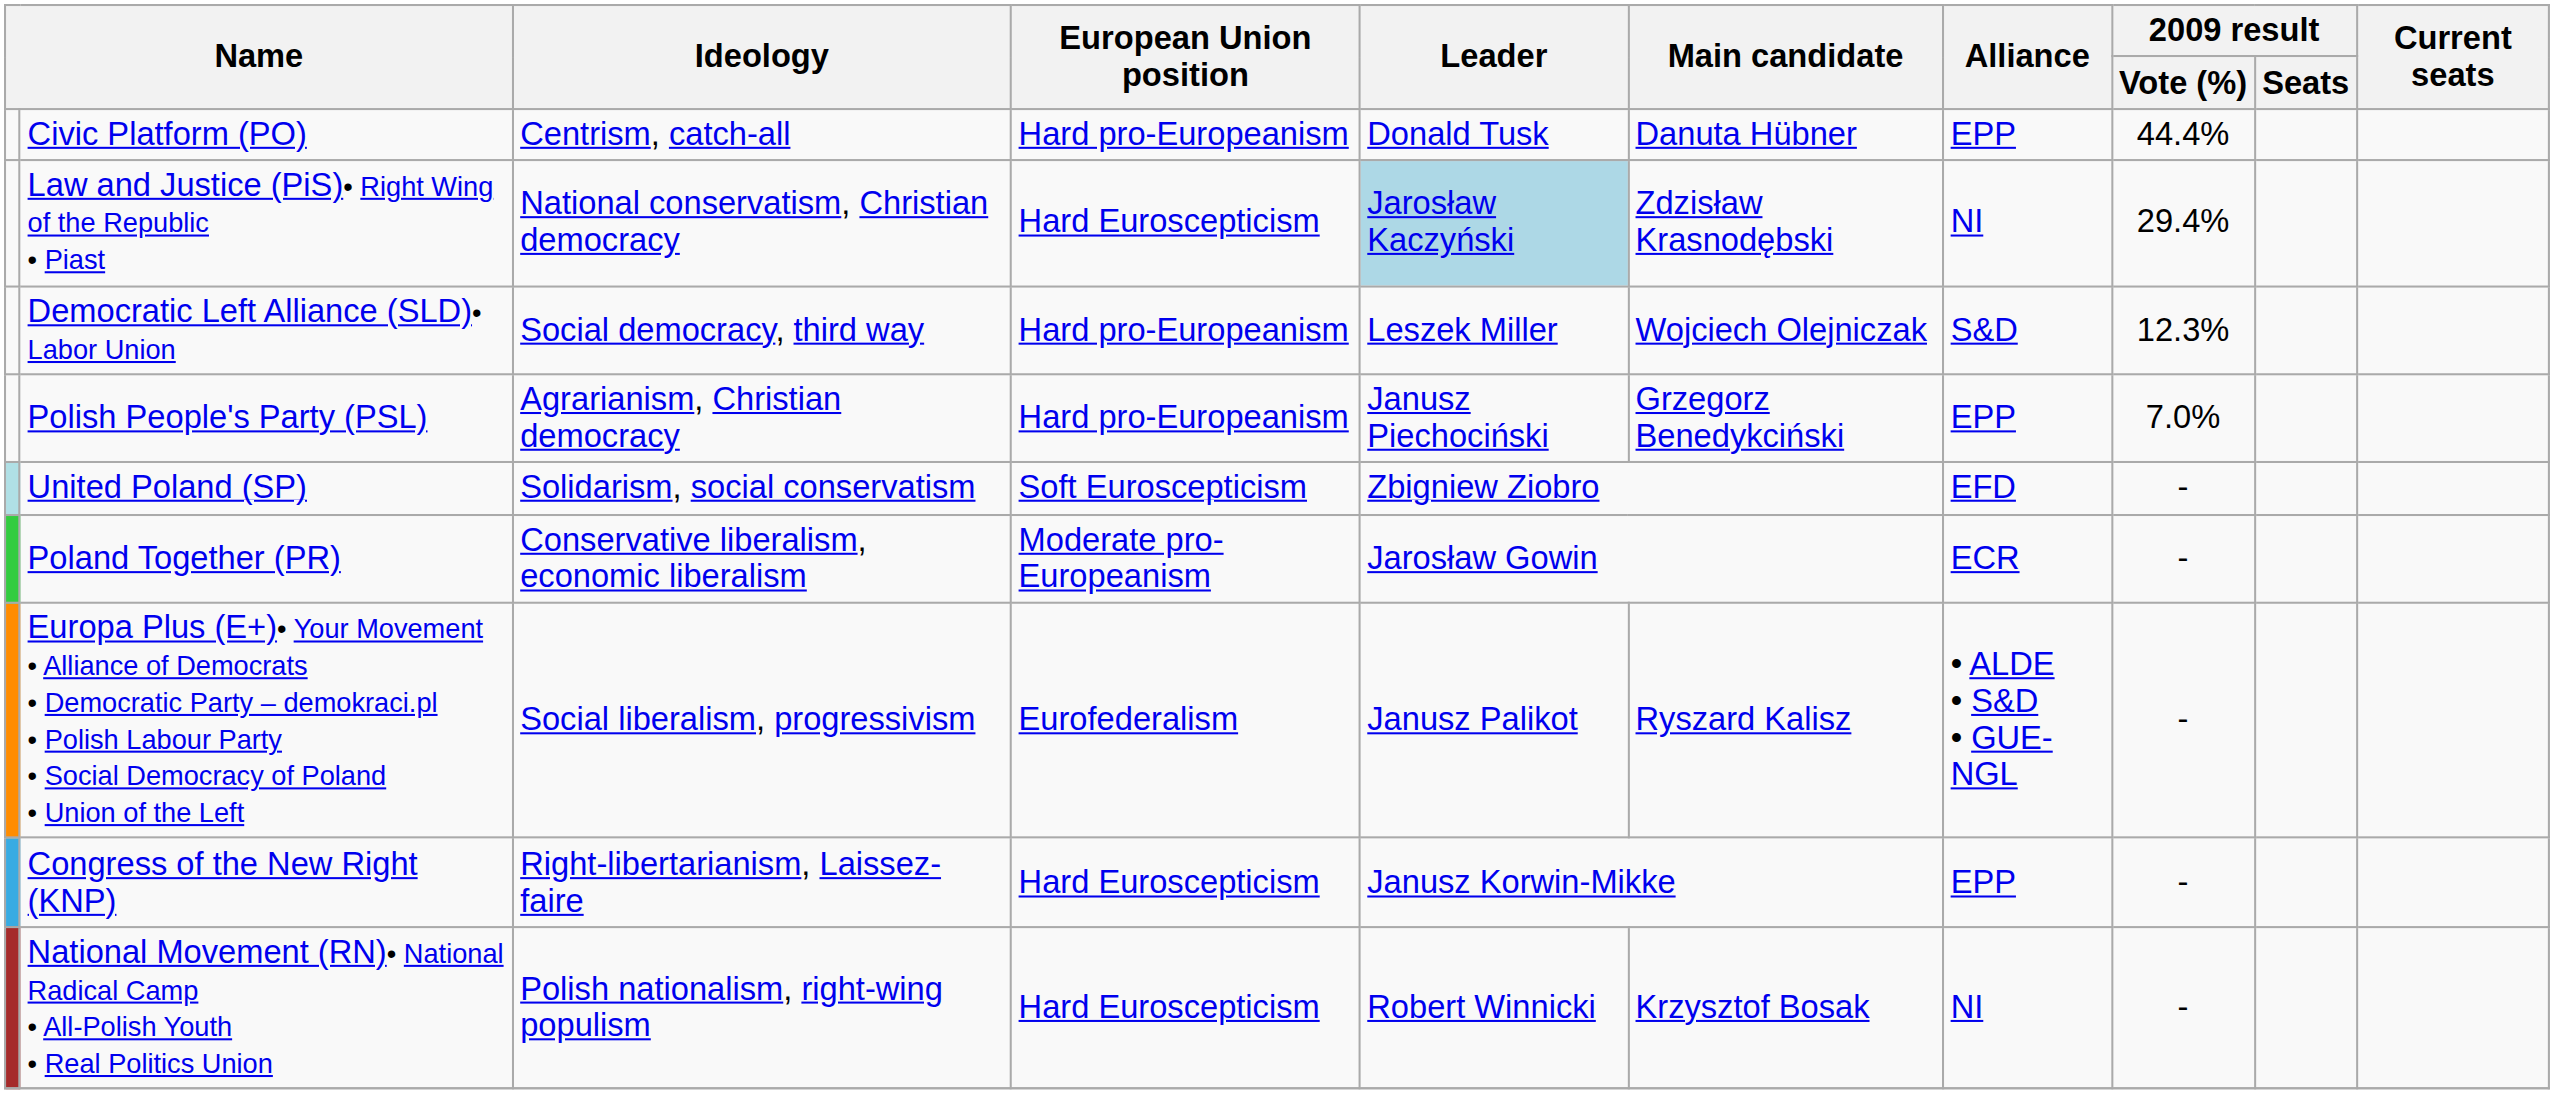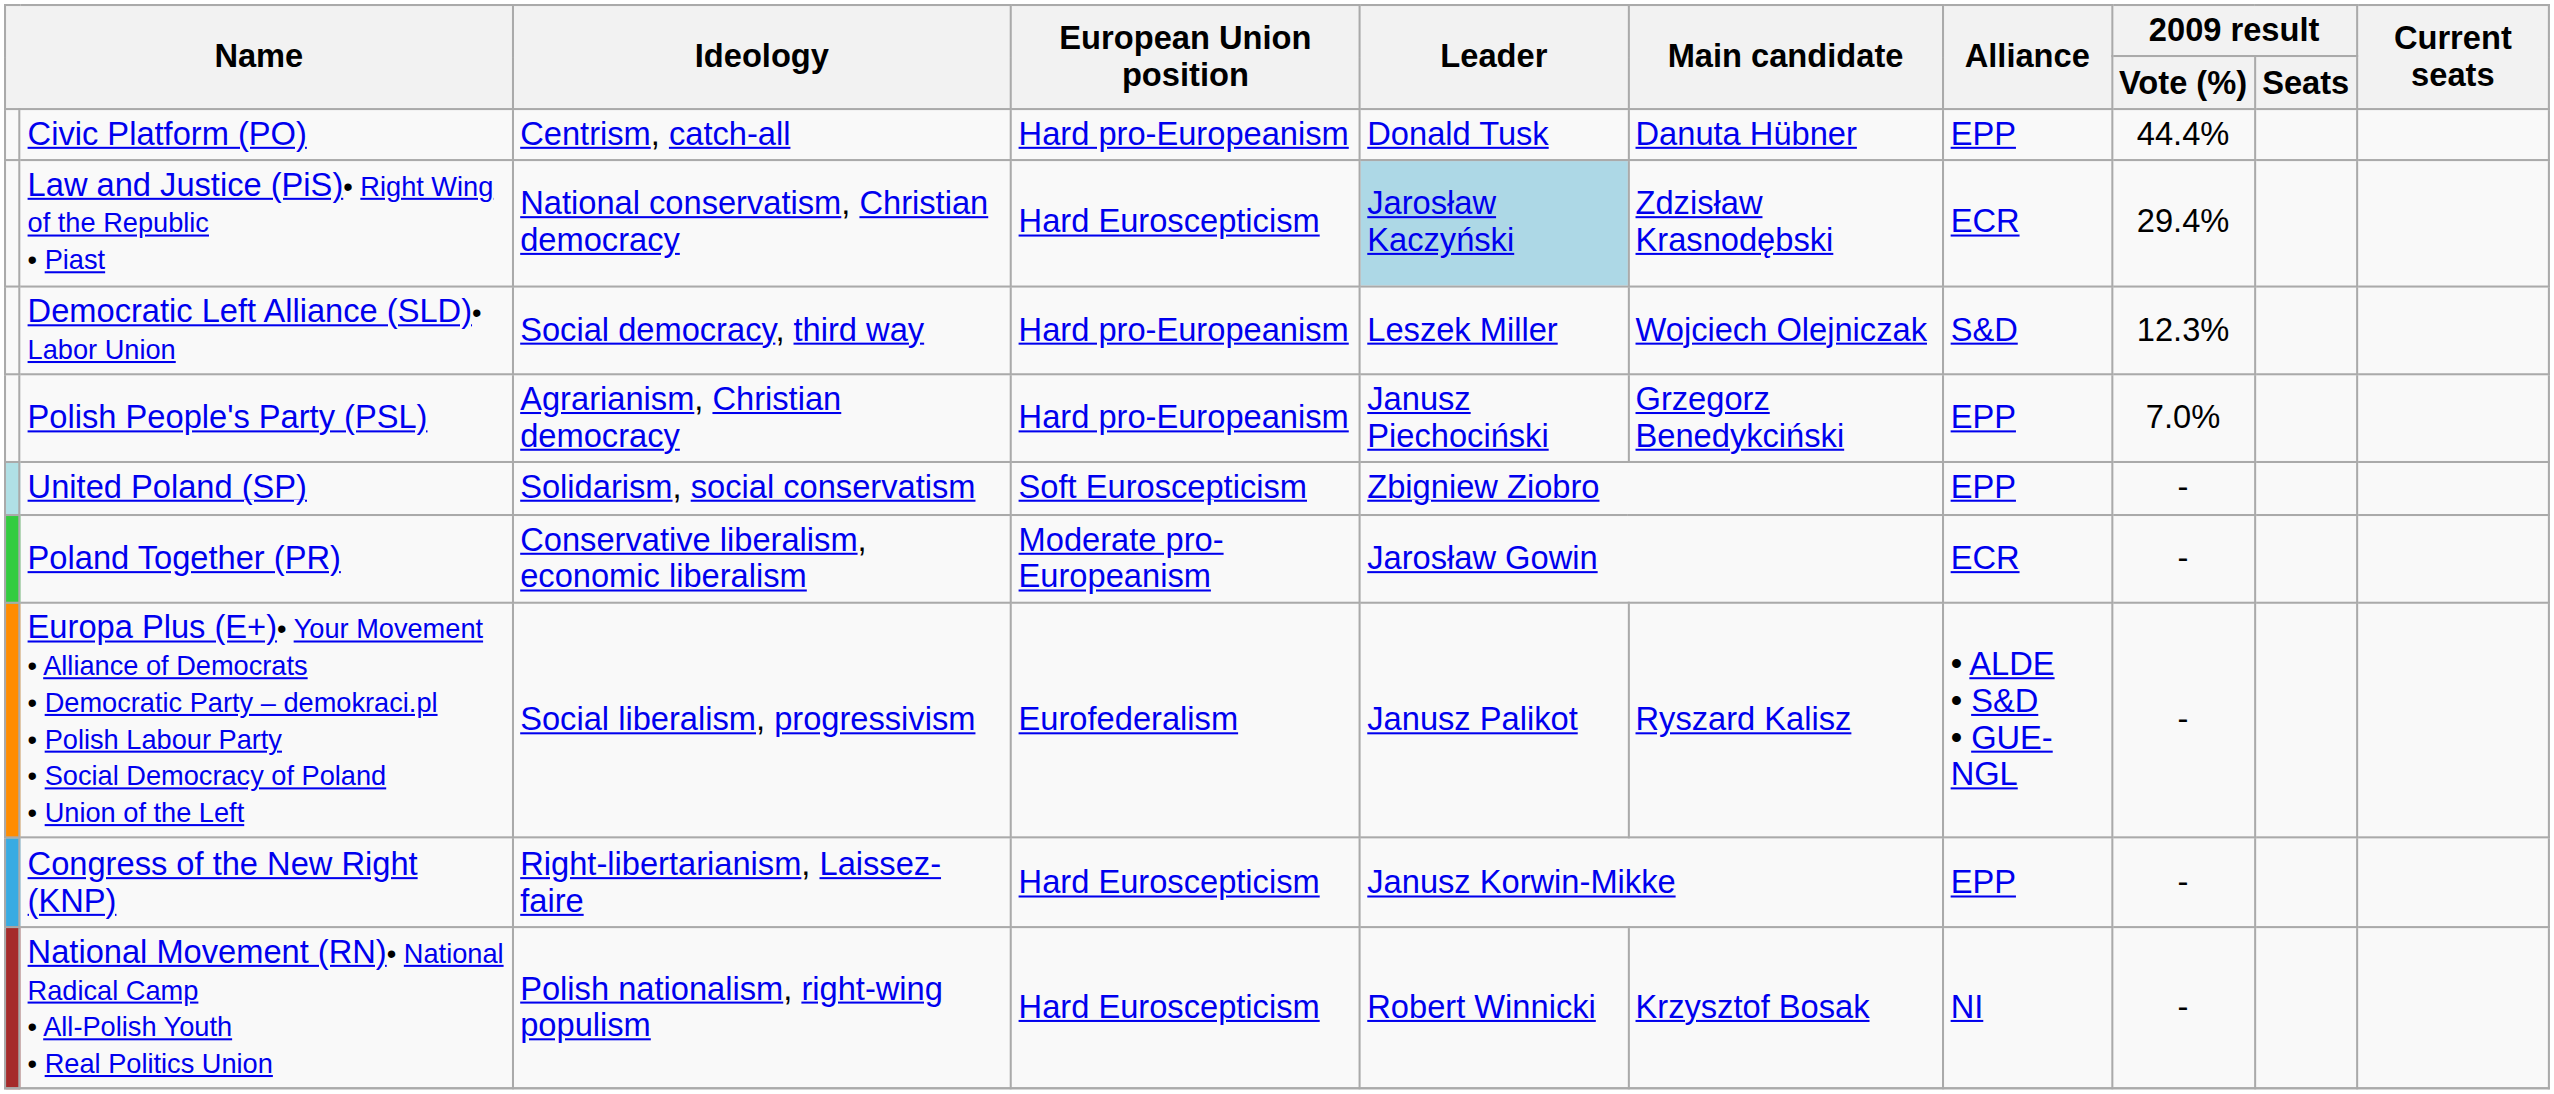(1967, 222) NI -> (1985, 222) ECR
(1983, 487) EFD -> (1983, 487) EPP
